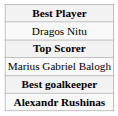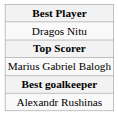(59, 102) bold -> (59, 102) normal
